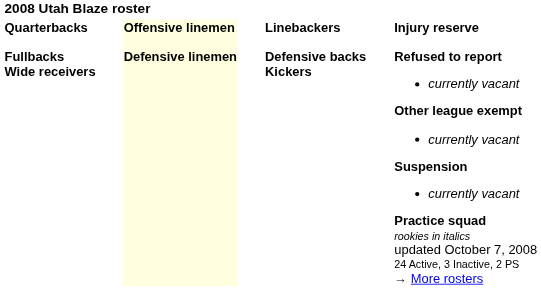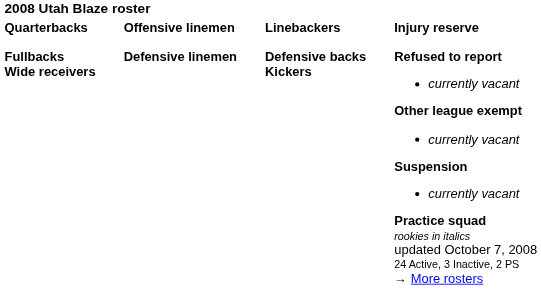(180, 42) lightyellow background -> (180, 42) no background
